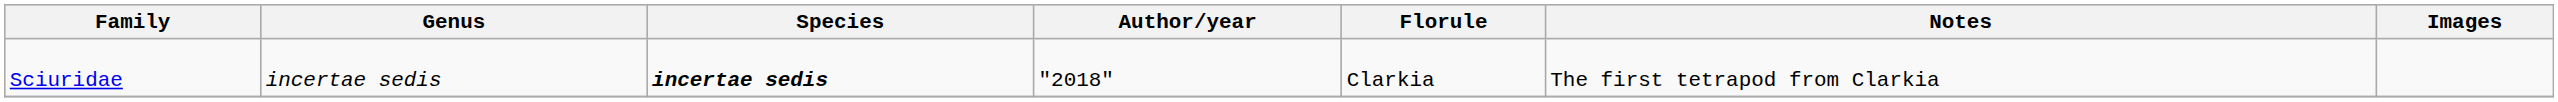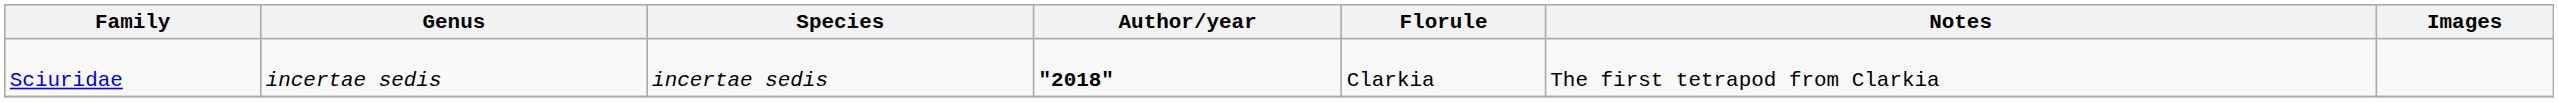(740, 80) bold -> (740, 80) normal
(1076, 80) normal -> (1076, 80) bold
